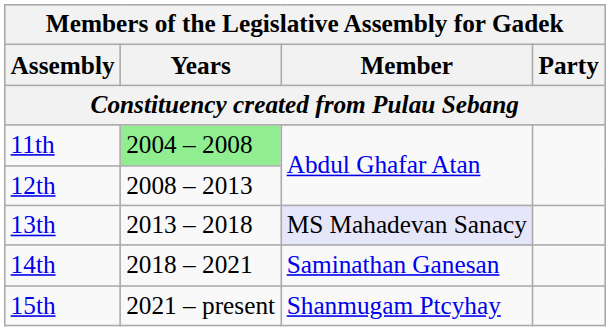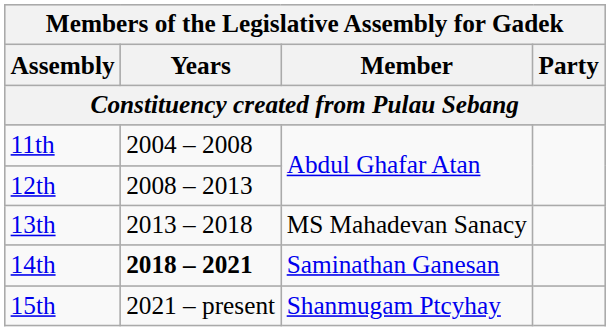(189, 144) lightgreen background -> (189, 144) no background
(407, 225) lavender background -> (407, 225) no background
(189, 265) normal -> (189, 265) bold
